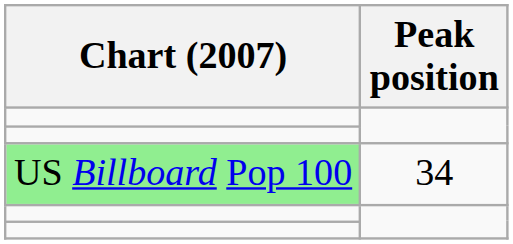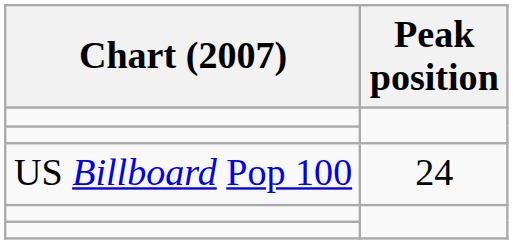(183, 173) lightgreen background -> (183, 173) no background
(434, 173) 34 -> (434, 173) 24
